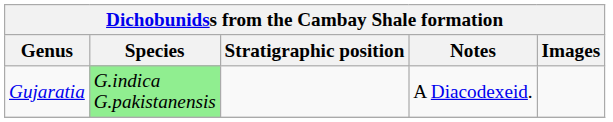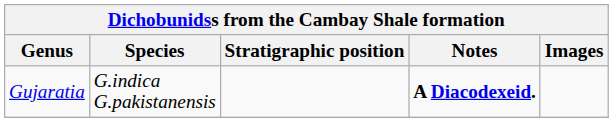(155, 91) lightgreen background -> (155, 91) no background
(473, 91) normal -> (475, 91) bold
